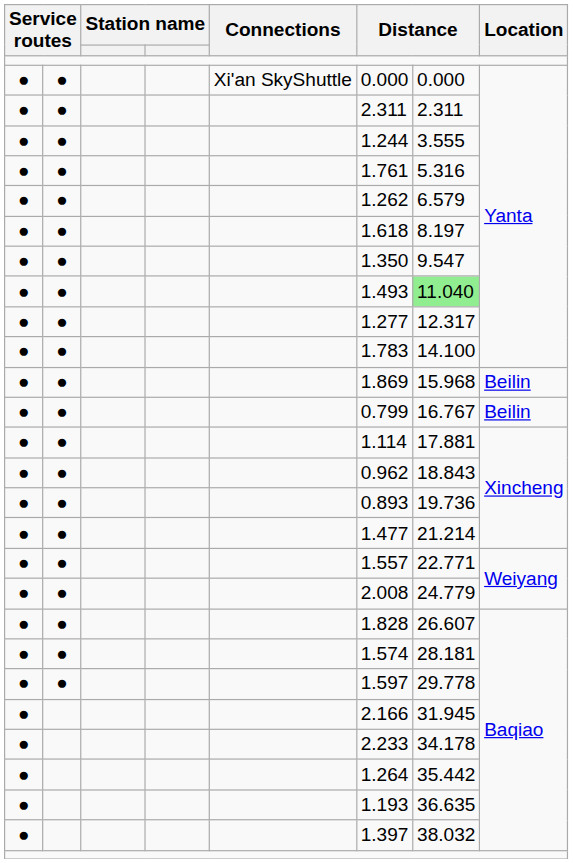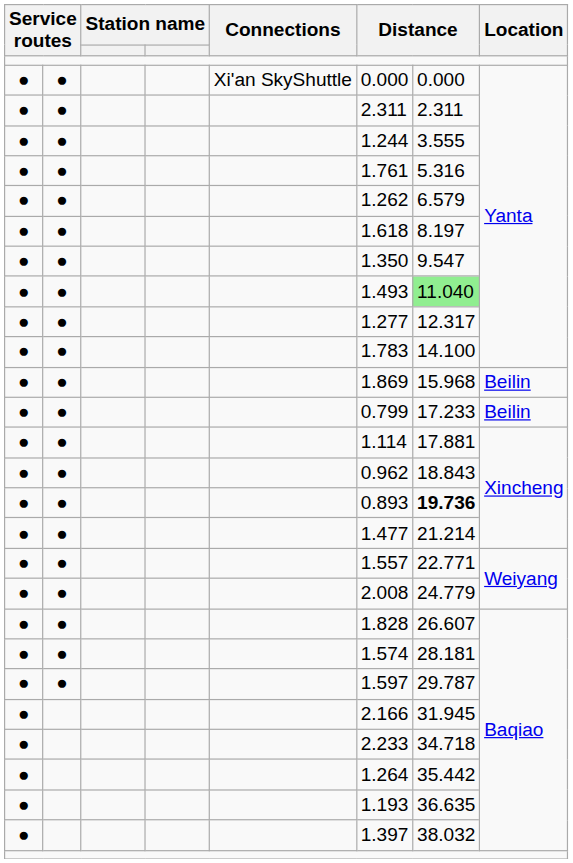(446, 412) 16.767 -> (446, 412) 17.233
(446, 502) normal -> (446, 502) bold
(446, 683) 29.778 -> (446, 683) 29.787
(446, 744) 34.178 -> (446, 744) 34.718
